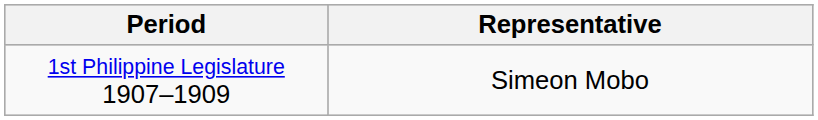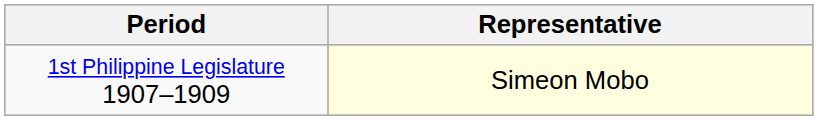(570, 79) no background -> (570, 79) lightyellow background
